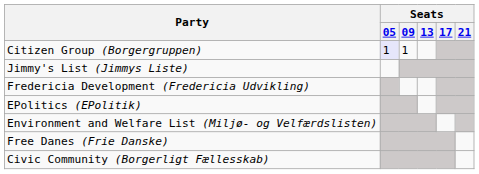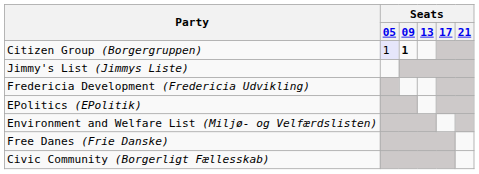(405, 50) normal -> (405, 50) bold
